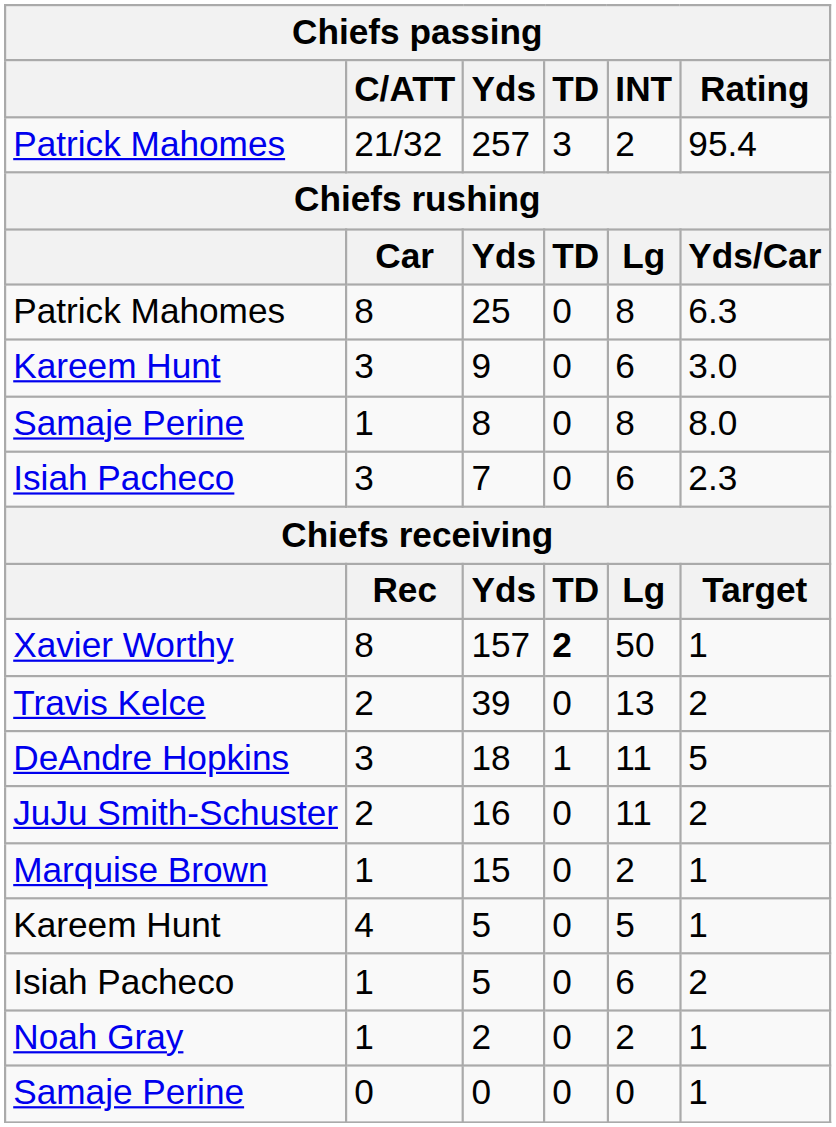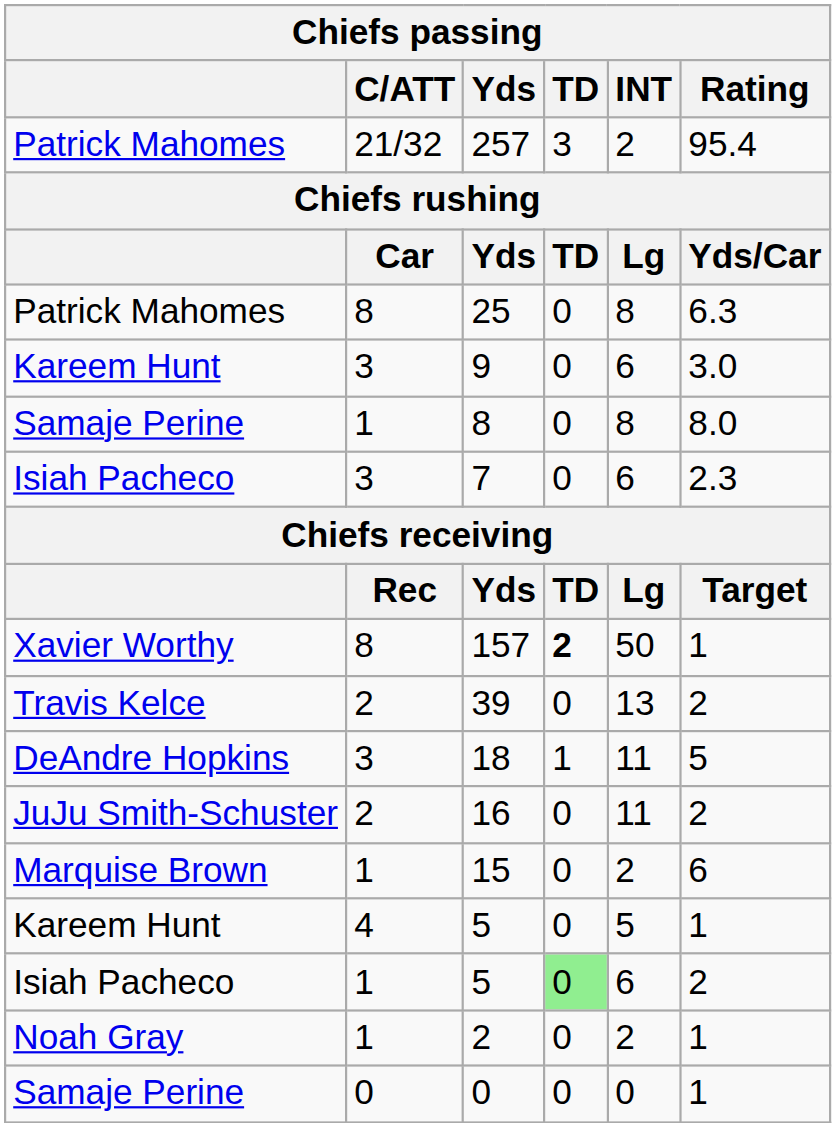(698, 869) 1 -> (698, 869) 6
(562, 981) no background -> (562, 981) lightgreen background
